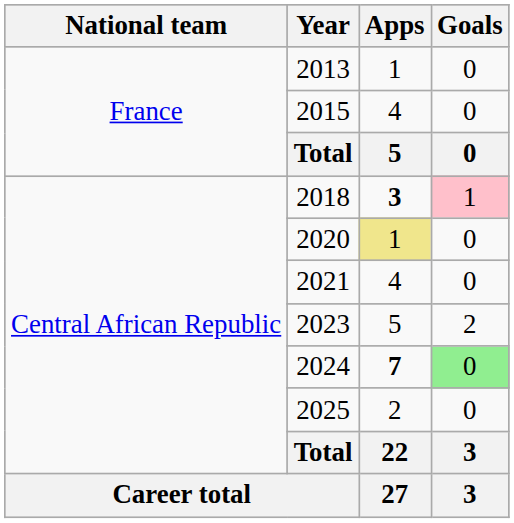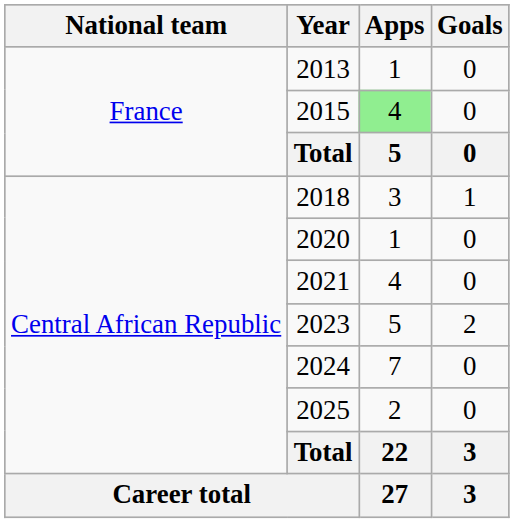(395, 111) no background -> (395, 111) lightgreen background
(395, 196) bold -> (395, 196) normal
(470, 196) pink background -> (470, 196) no background
(395, 238) khaki background -> (395, 238) no background
(395, 366) bold -> (395, 366) normal
(470, 366) lightgreen background -> (470, 366) no background
